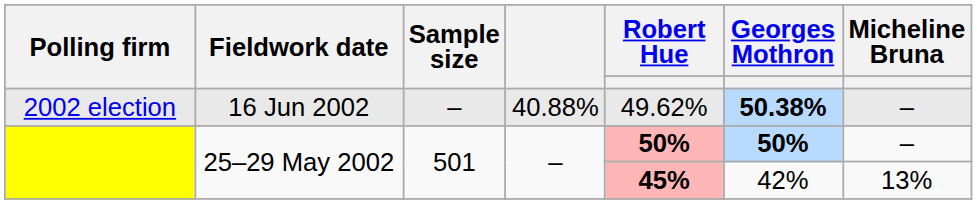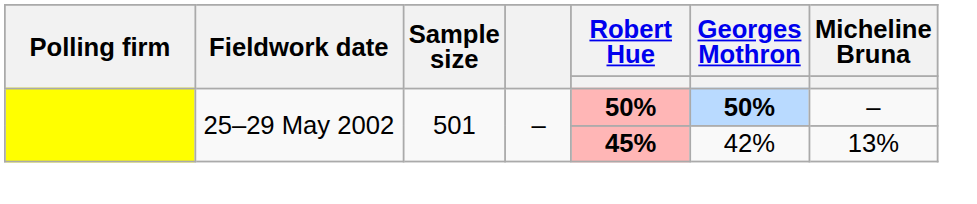- row: (100, 107)
